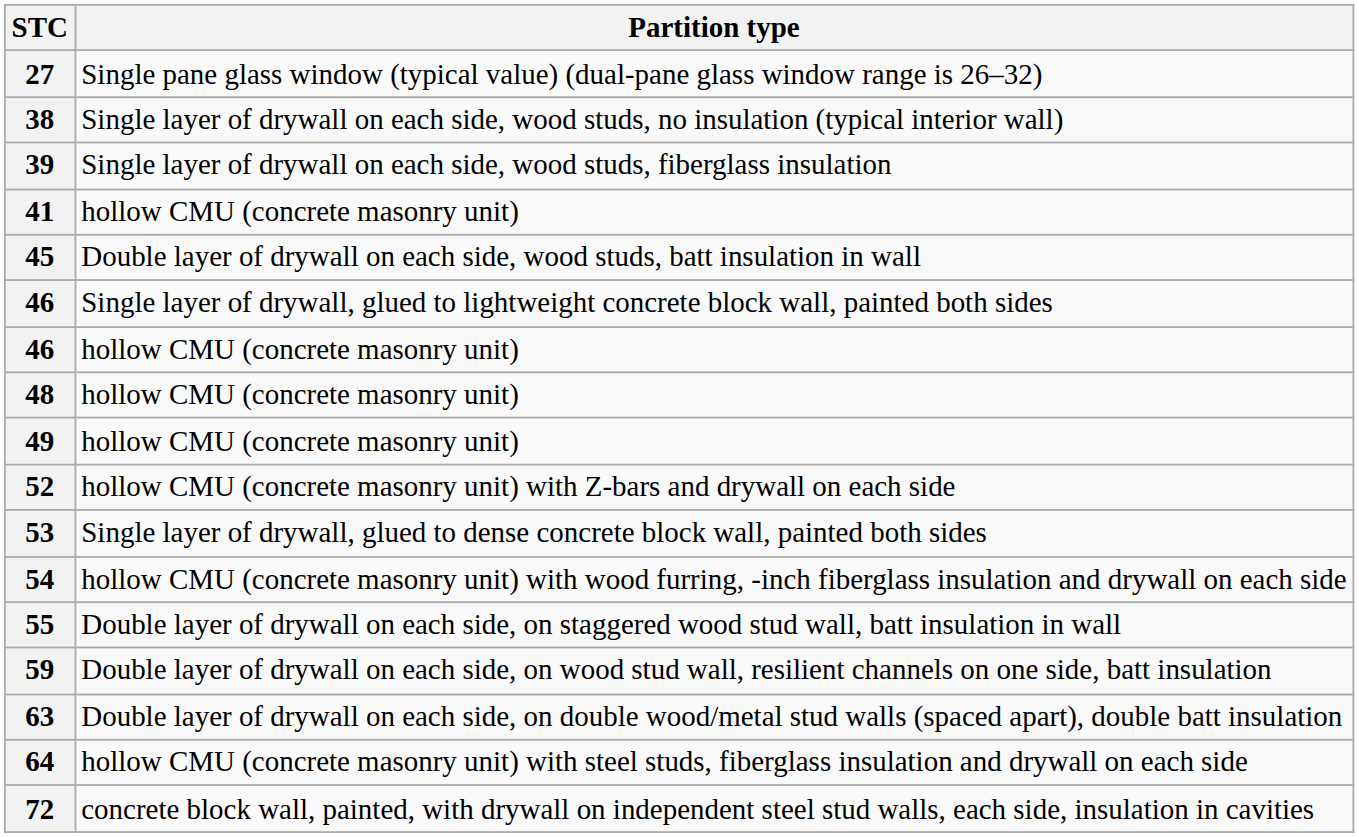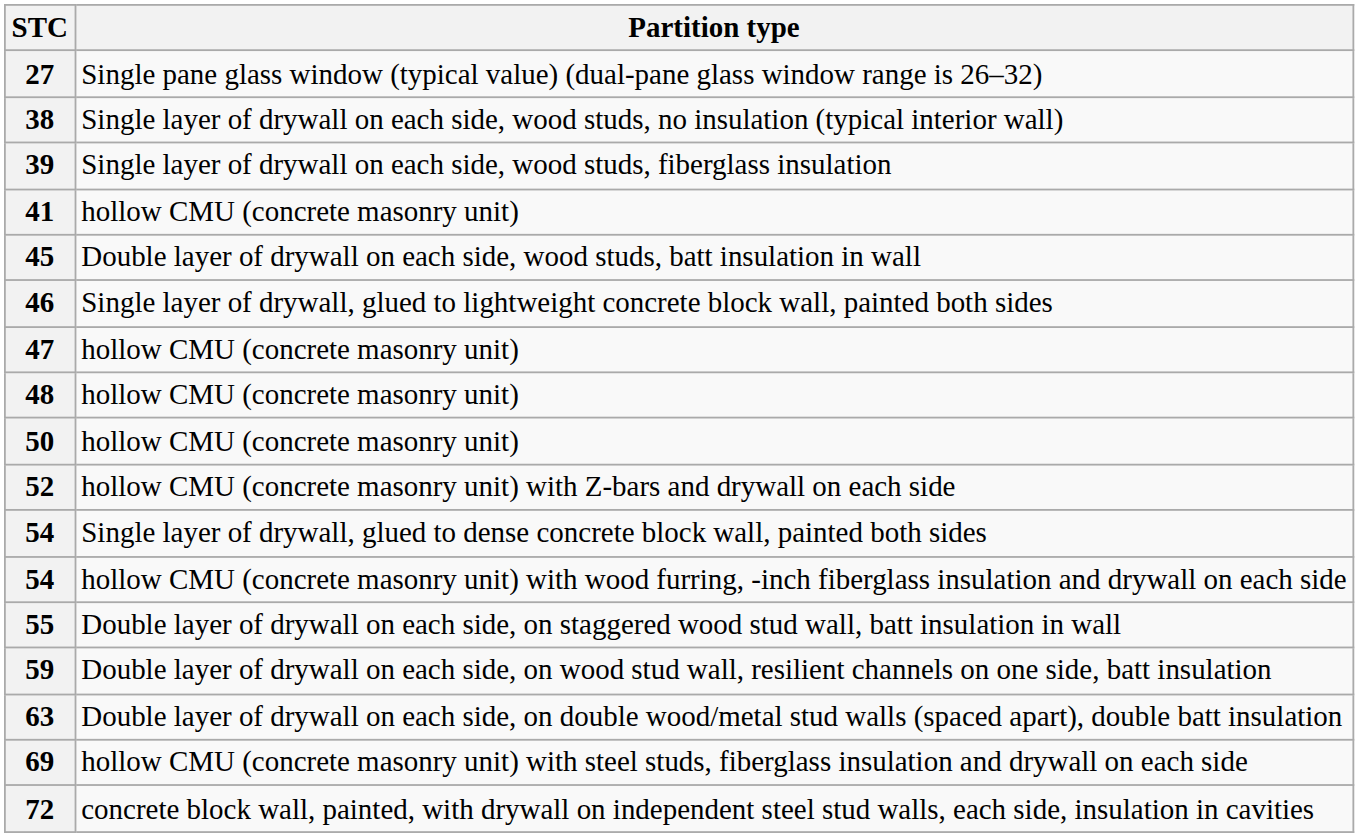(40, 348) 46 -> (40, 348) 47
(40, 440) 49 -> (40, 440) 50
(40, 532) 53 -> (40, 532) 54
(40, 762) 64 -> (40, 762) 69
